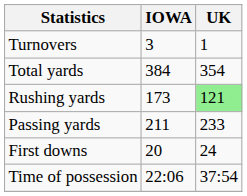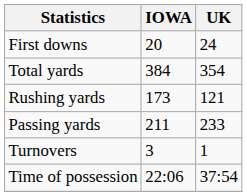rows swapped: (48, 151) <-> (43, 44)
(212, 97) lightgreen background -> (212, 97) no background
